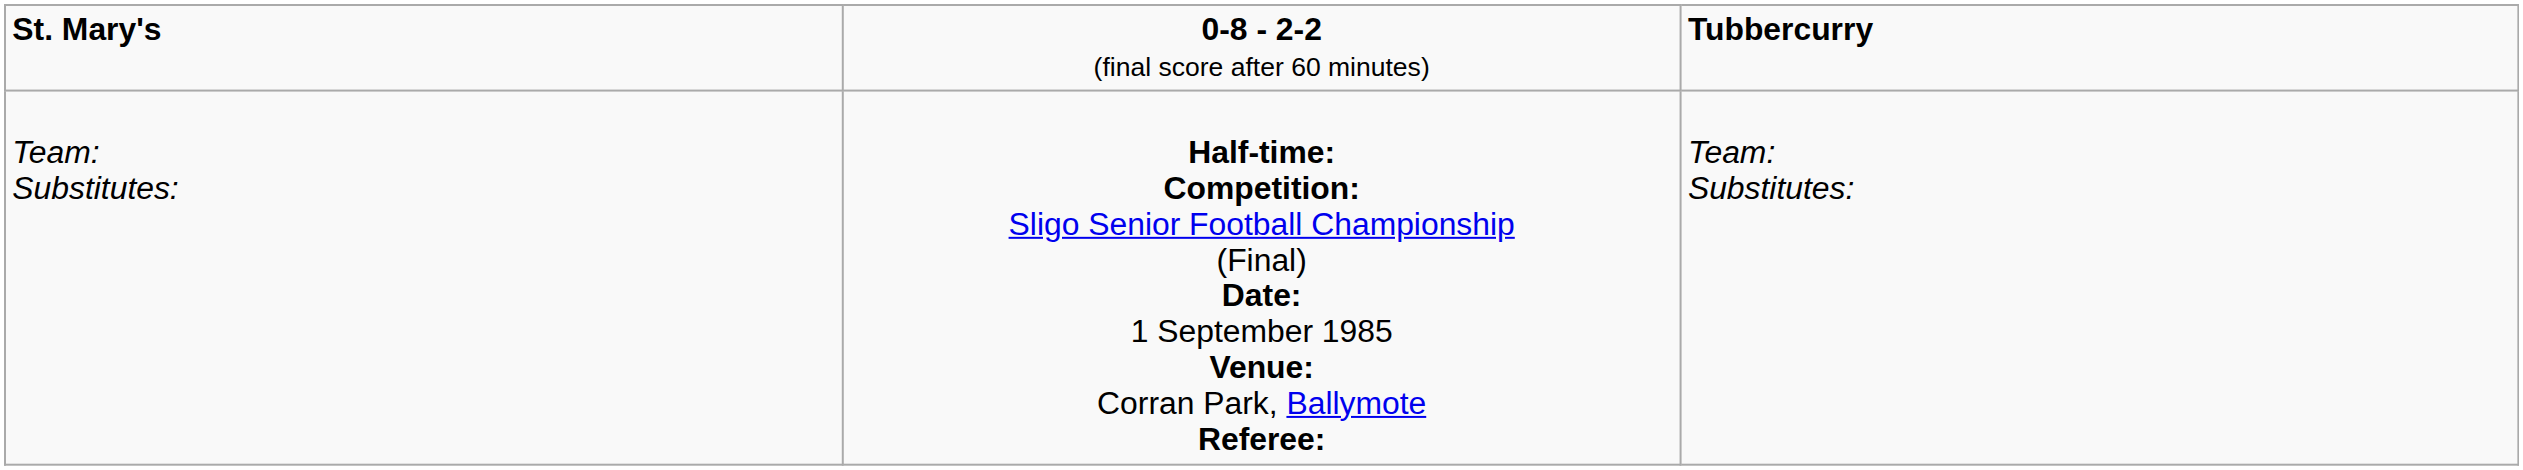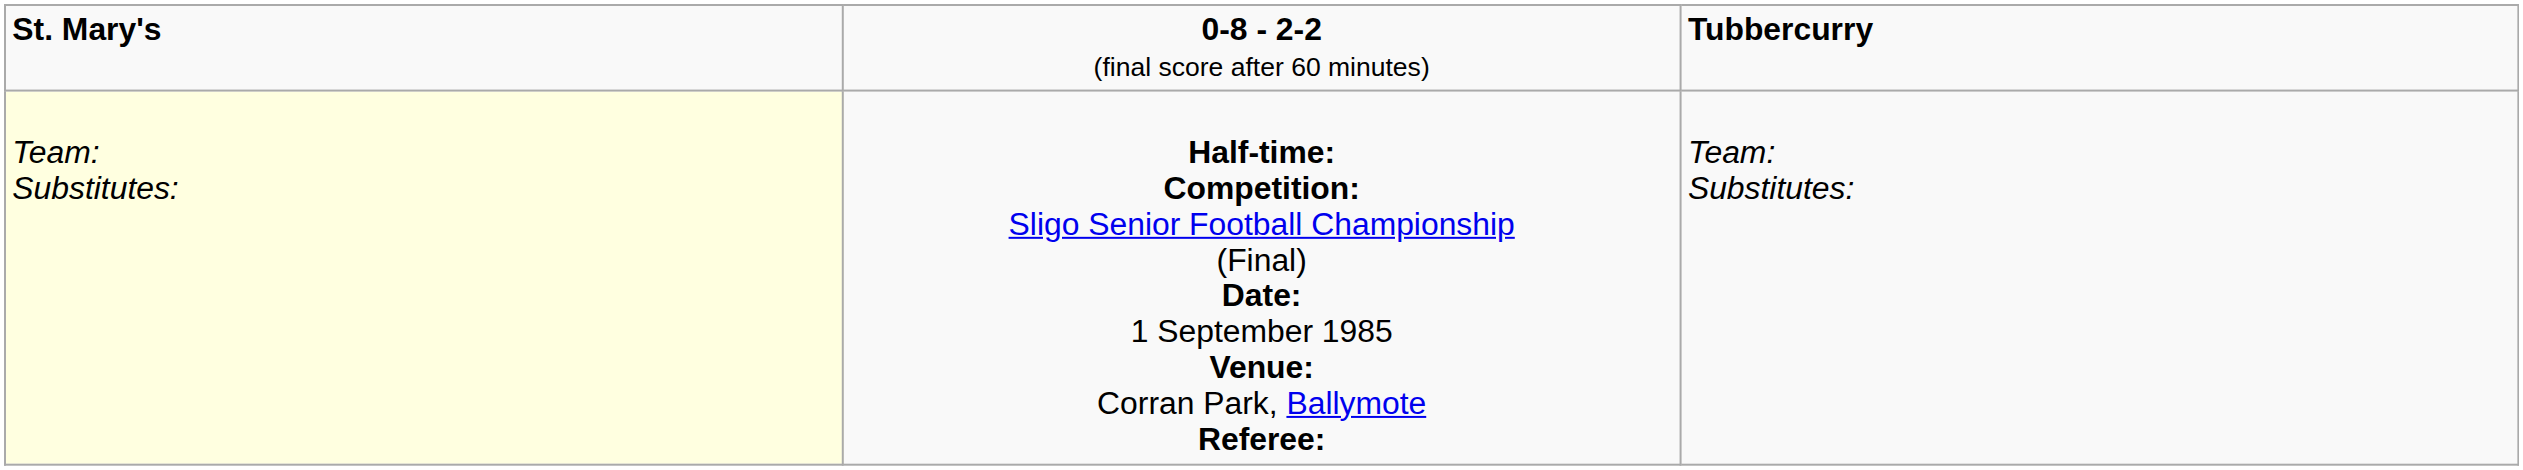(96, 169) no background -> (96, 169) lightyellow background
